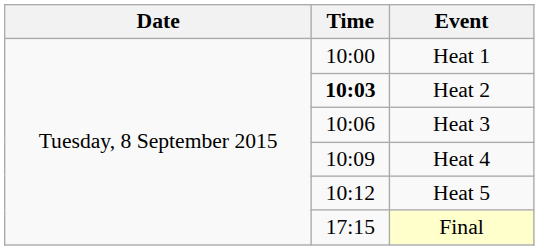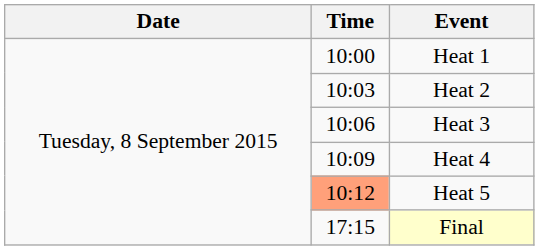(350, 90) bold -> (350, 90) normal
(350, 192) no background -> (350, 192) lightsalmon background
